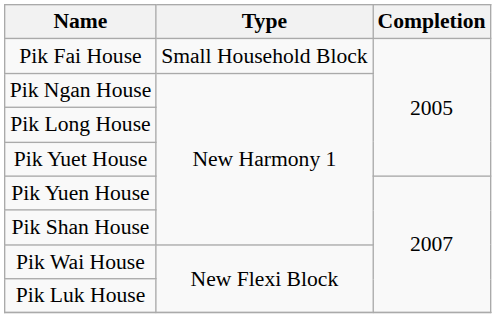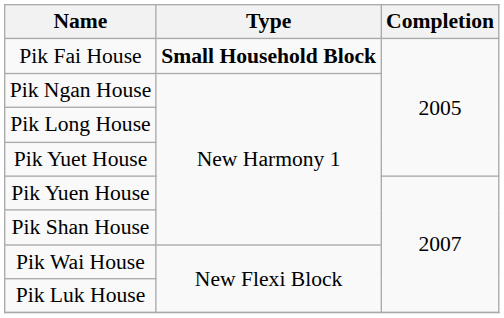(264, 55) normal -> (269, 55) bold
